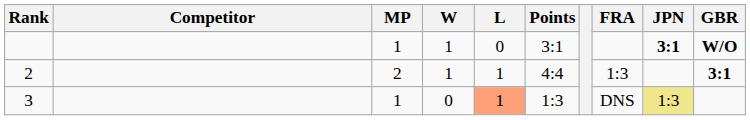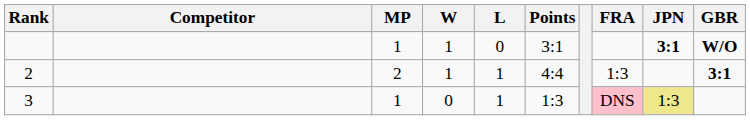(500, 100) lightsalmon background -> (500, 100) no background
(617, 100) no background -> (617, 100) pink background
